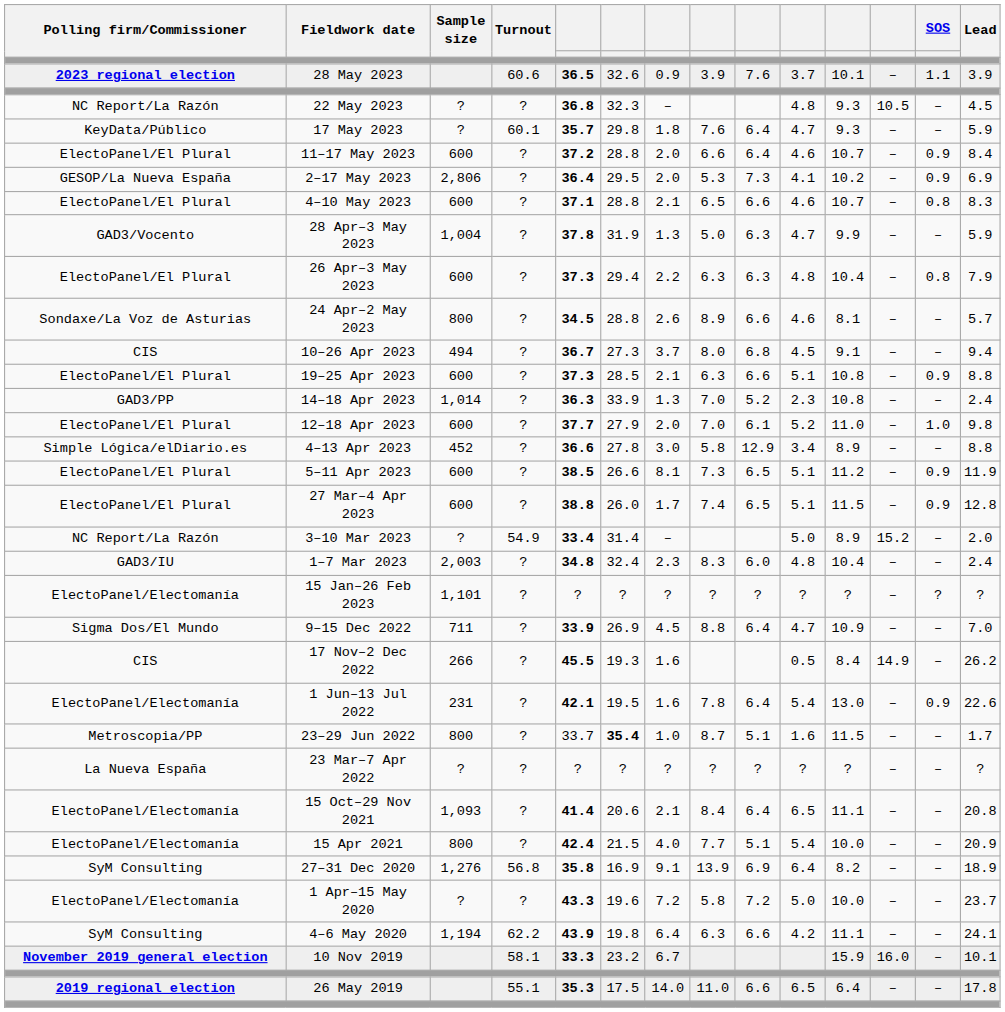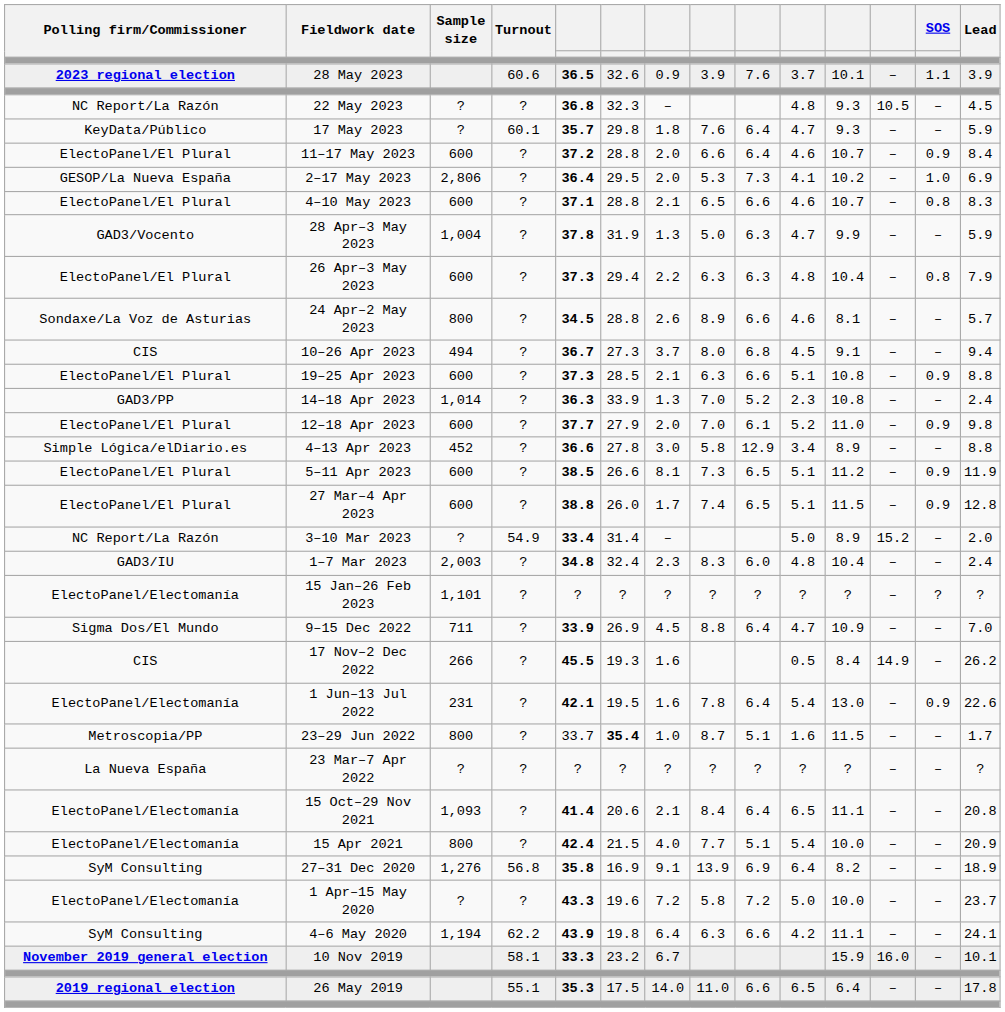(938, 179) 0.9 -> (938, 179) 1.0
(938, 425) 1.0 -> (938, 425) 0.9
